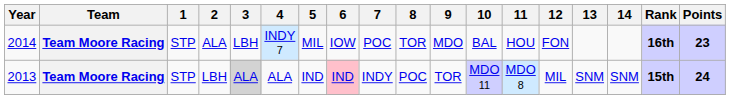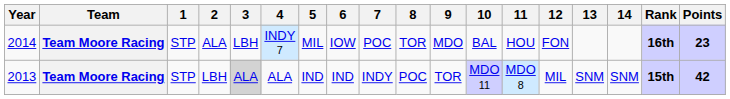(343, 78) pink background -> (343, 78) no background
(703, 78) 24 -> (703, 78) 42
